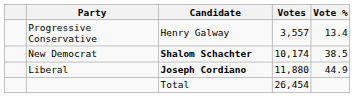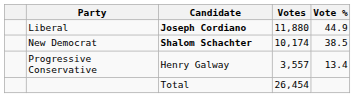rows swapped: (48, 69) <-> (63, 33)
